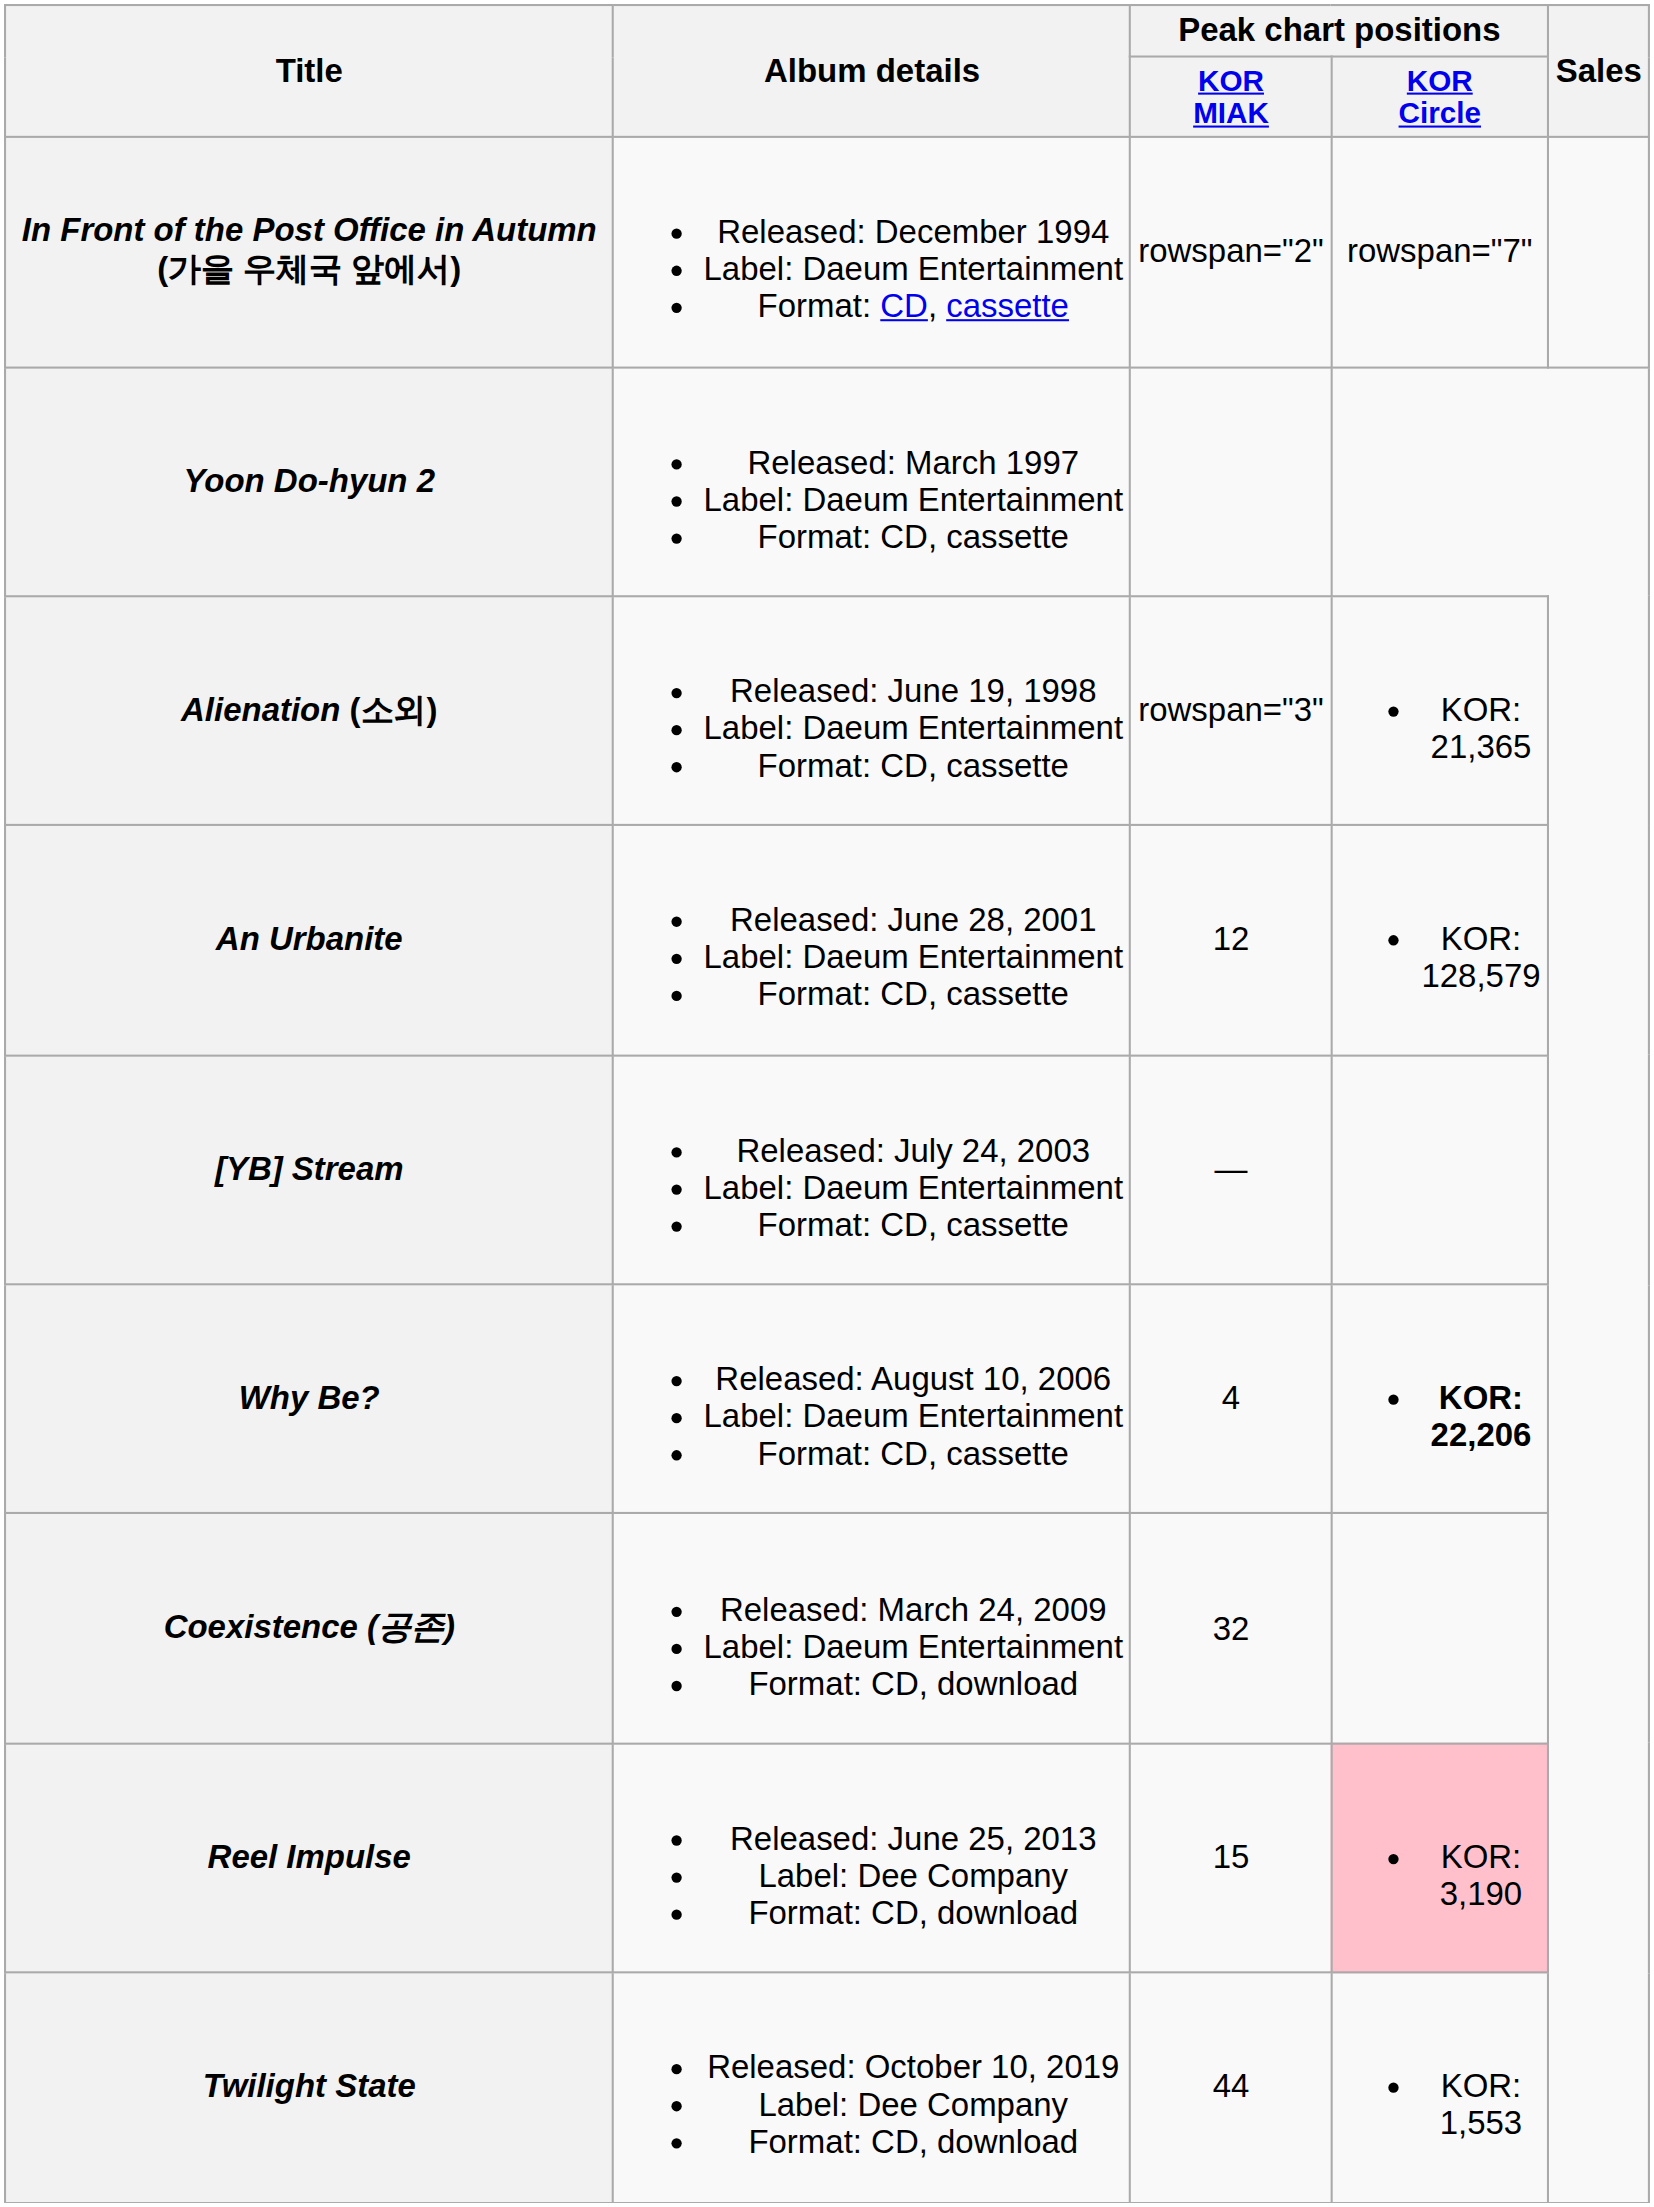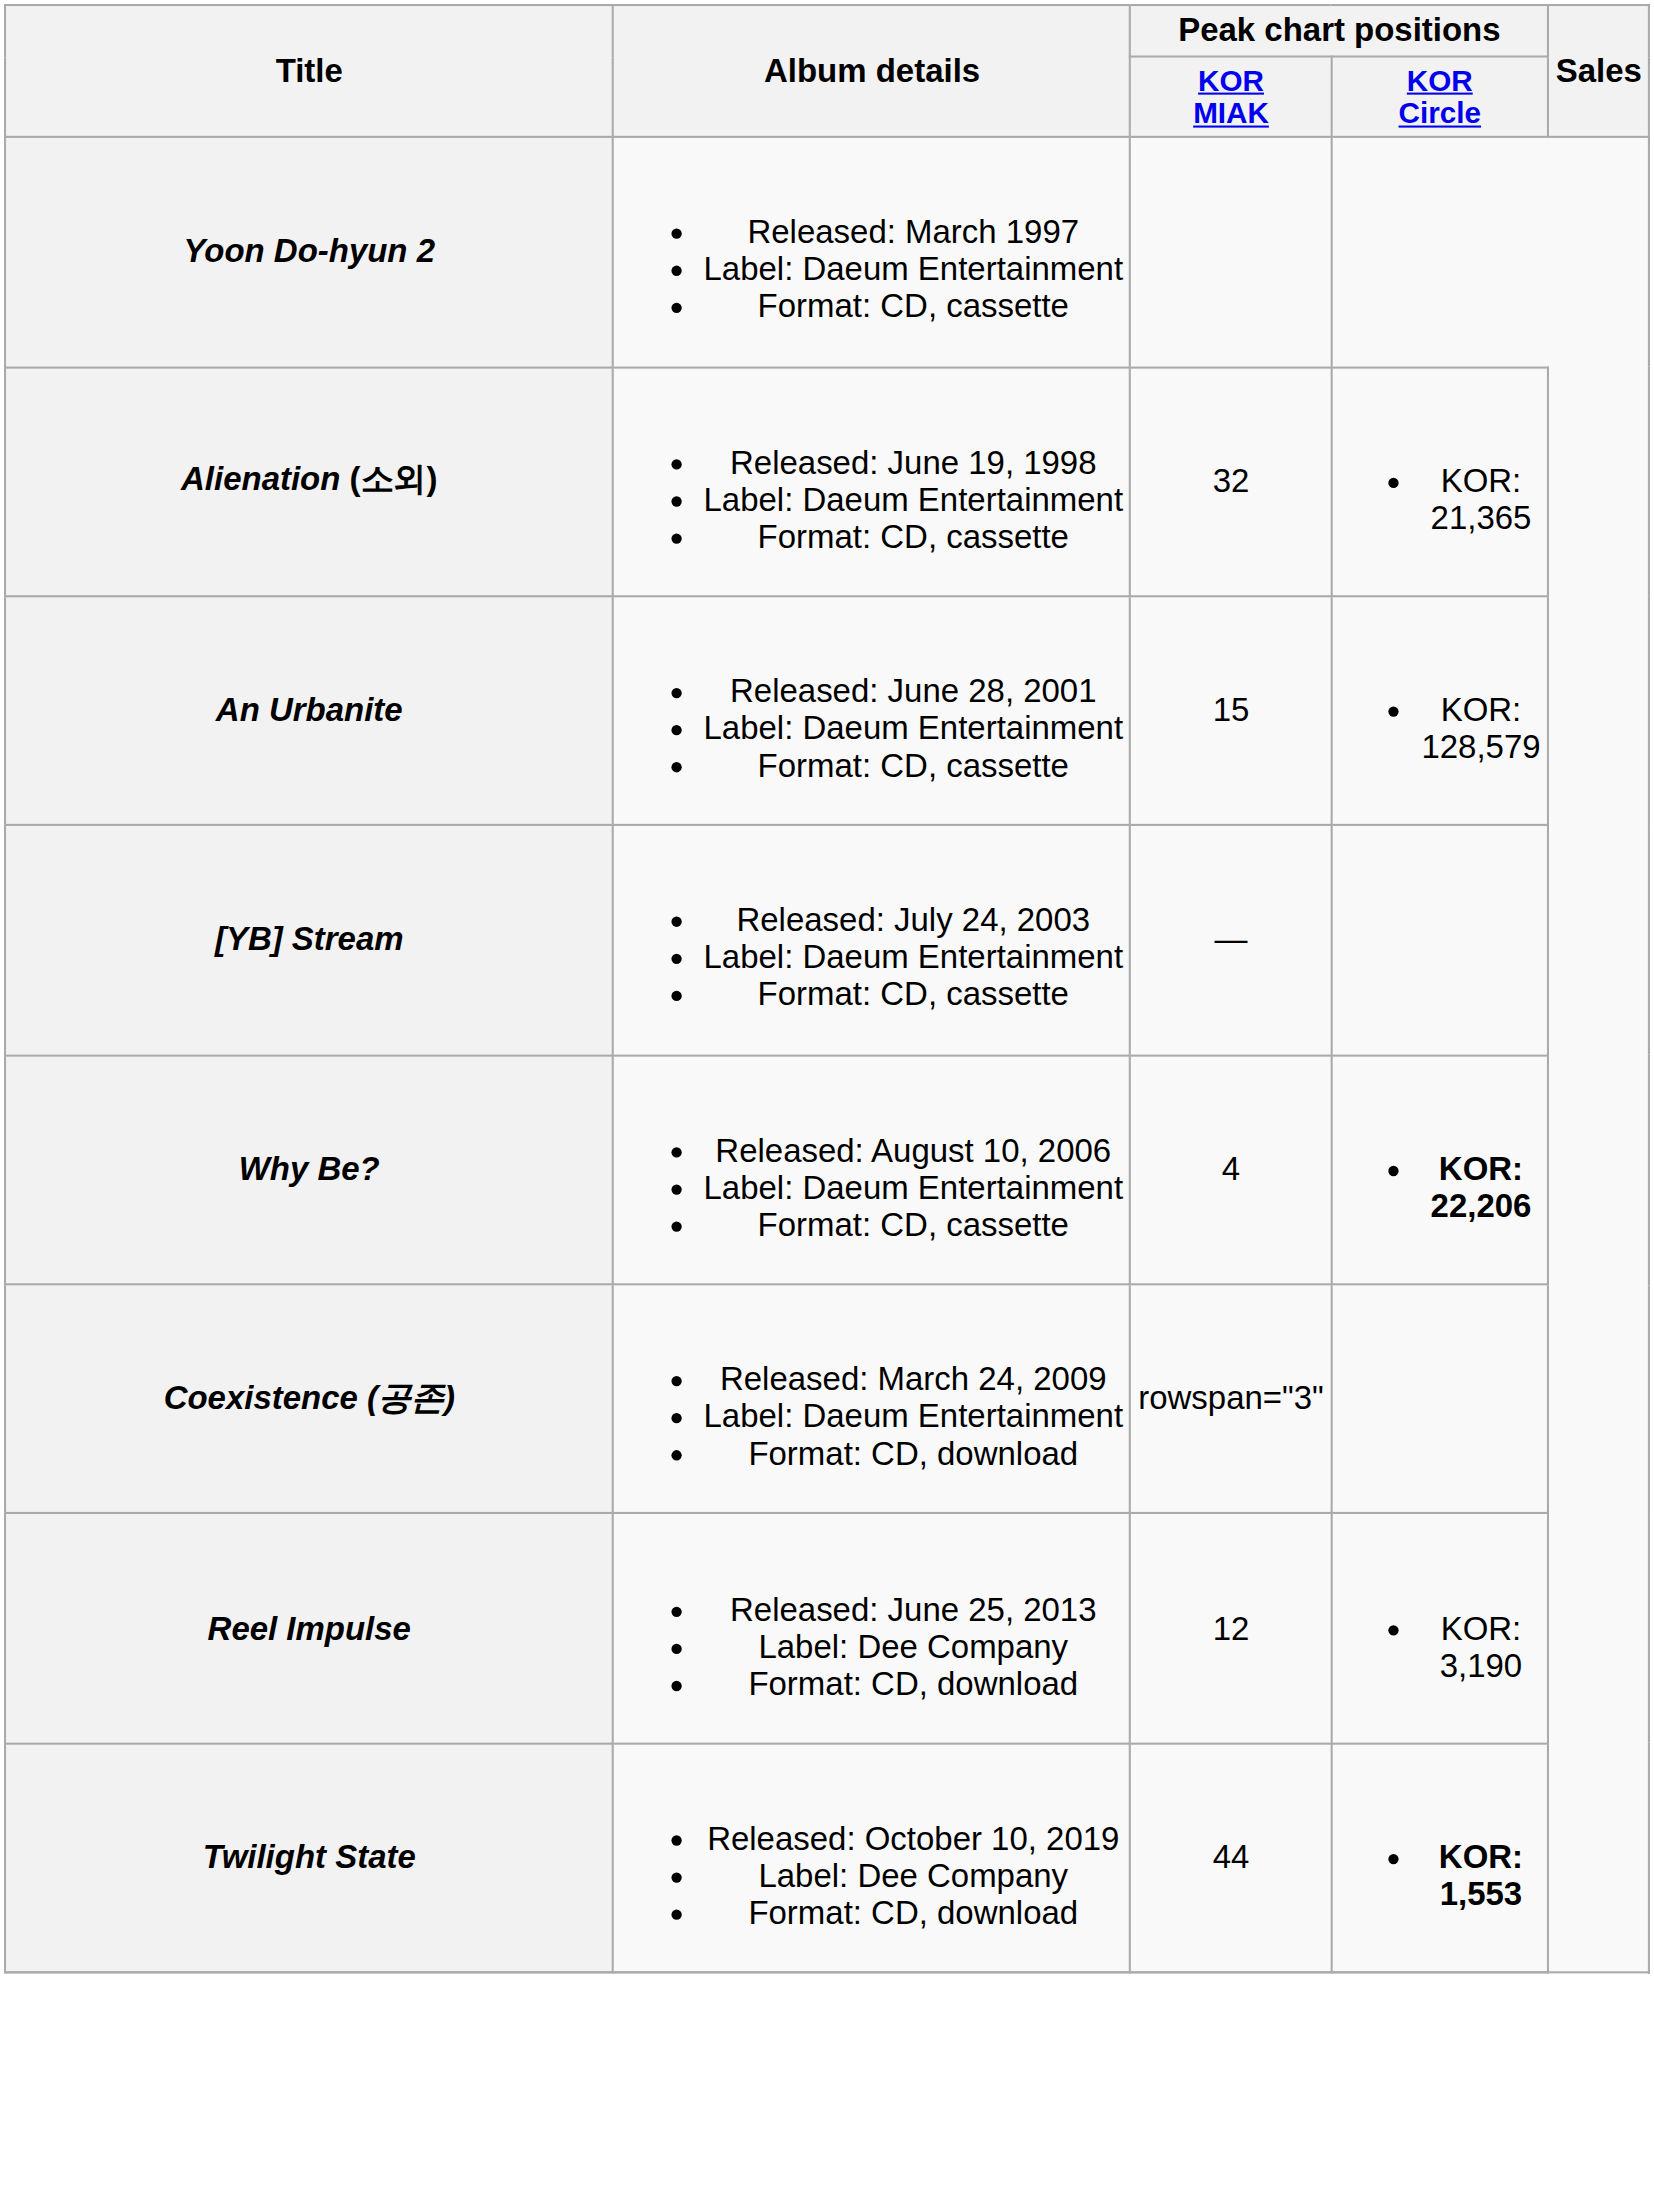- row: (309, 249)
(1231, 710) rowspan="3" -> (1231, 480) 32
(1231, 939) 12 -> (1231, 710) 15
(1231, 1627) 32 -> (1231, 1398) rowspan="3"
(1231, 1857) 15 -> (1231, 1627) 12
(1440, 1876) pink background -> (1440, 1647) no background
(1440, 2106) normal -> (1440, 1876) bold
